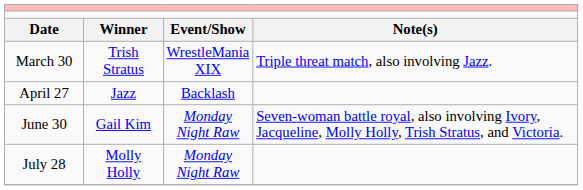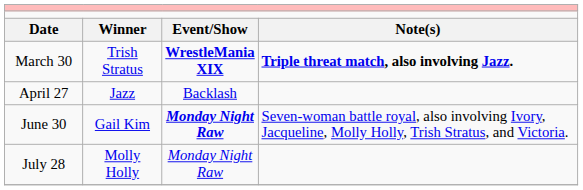(208, 61) normal -> (210, 61) bold
(374, 61) normal -> (387, 61) bold
(208, 124) normal -> (210, 124) bold
